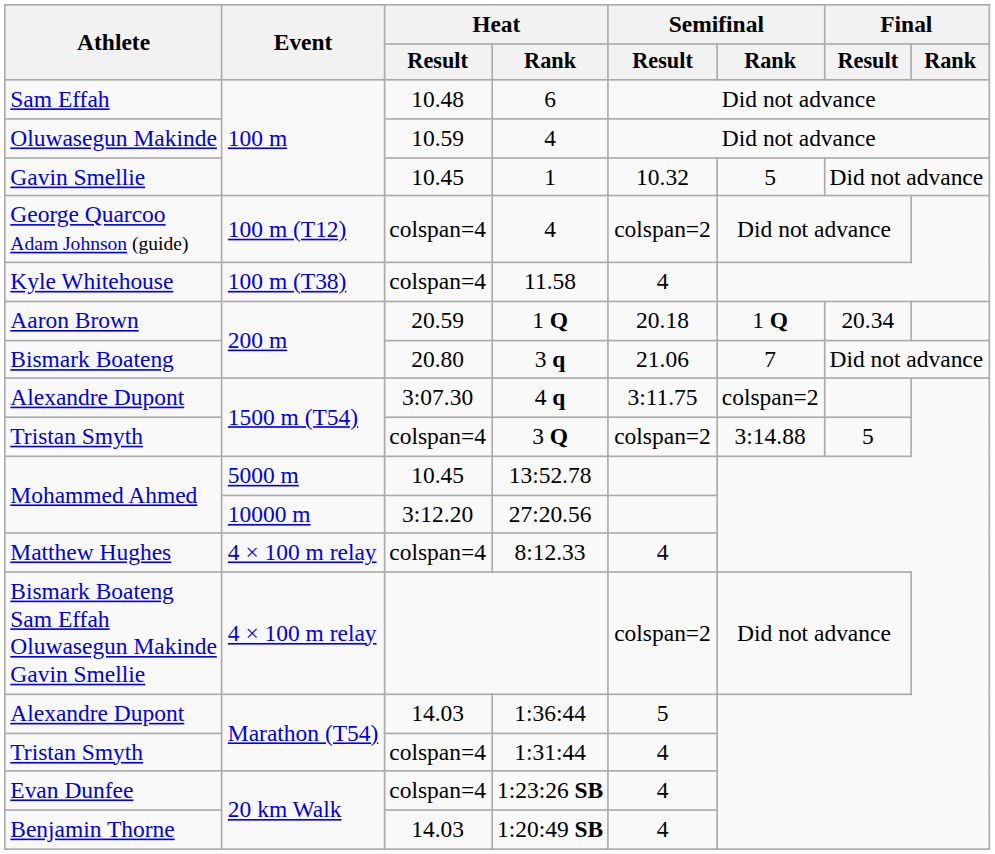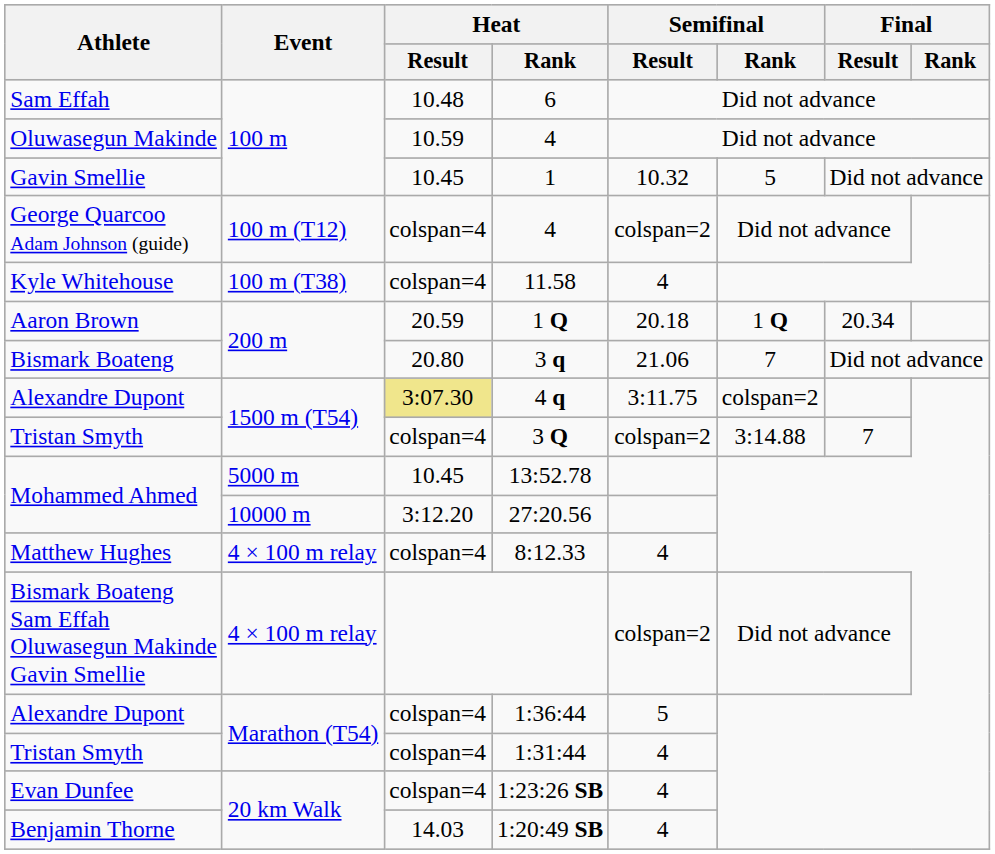(438, 398) no background -> (438, 398) khaki background
(868, 436) 5 -> (868, 436) 7
(438, 713) 14.03 -> (438, 713) colspan=4
